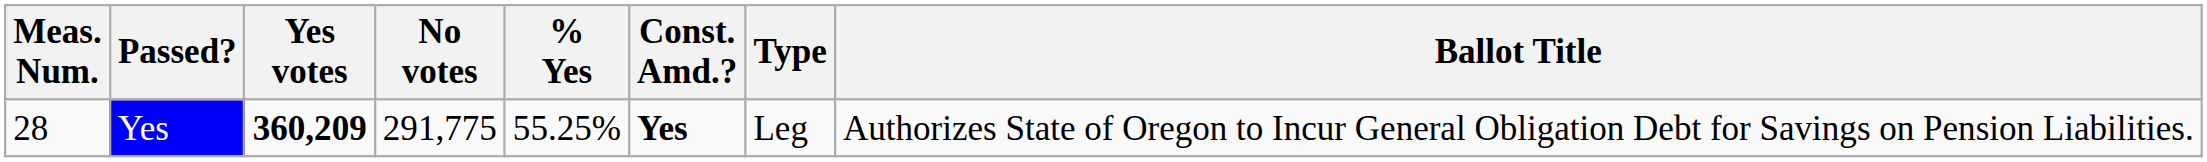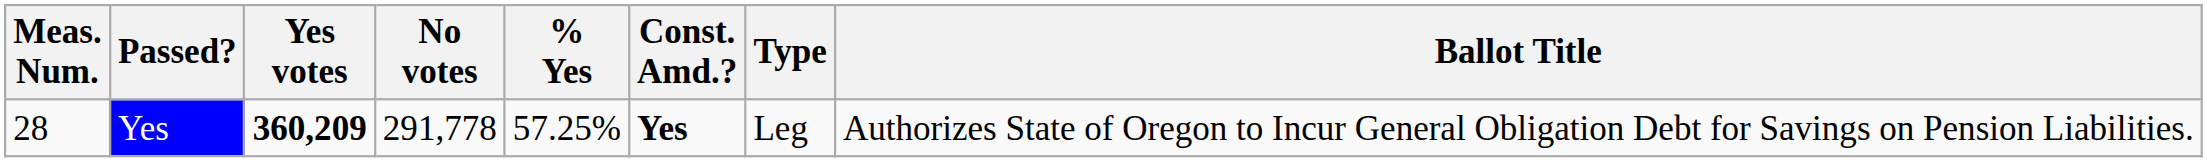(440, 127) 291,775 -> (440, 127) 291,778
(567, 127) 55.25% -> (567, 127) 57.25%
